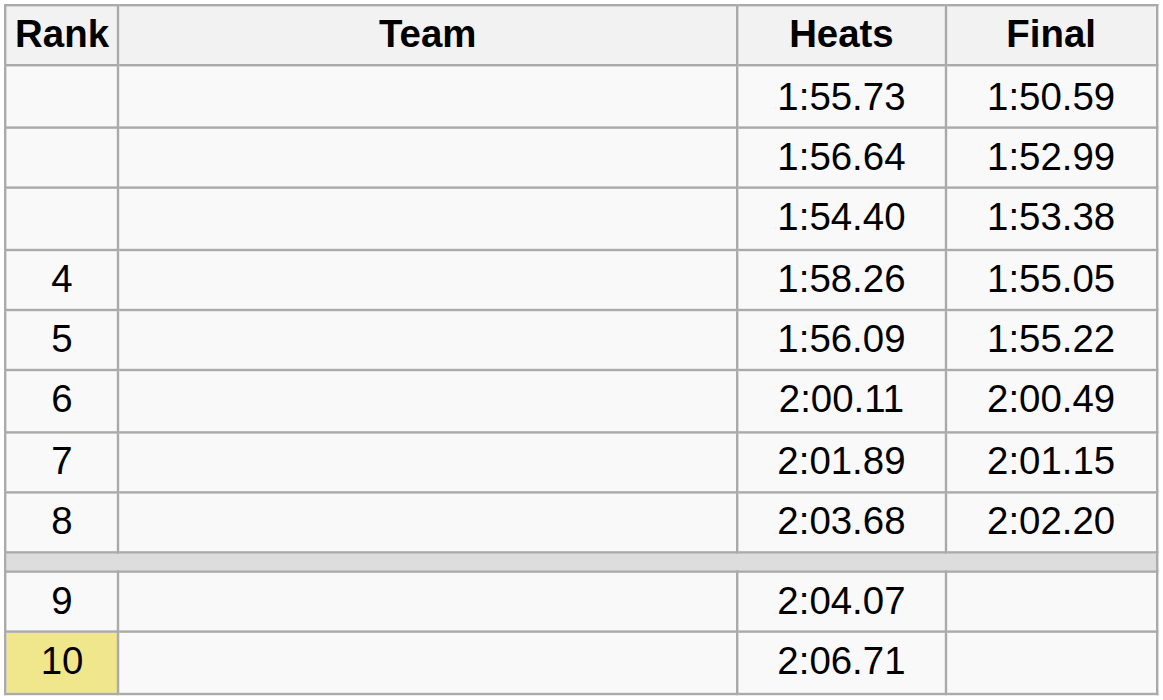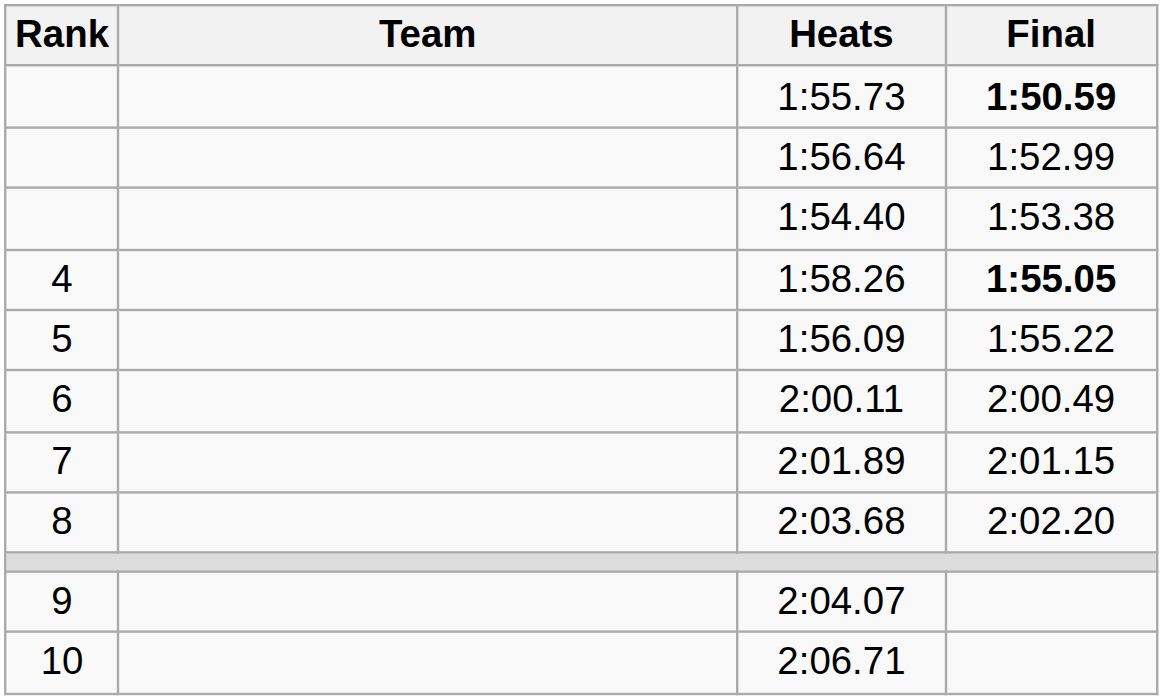(1051, 95) normal -> (1051, 95) bold
(1051, 278) normal -> (1051, 278) bold
(62, 661) khaki background -> (62, 661) no background
